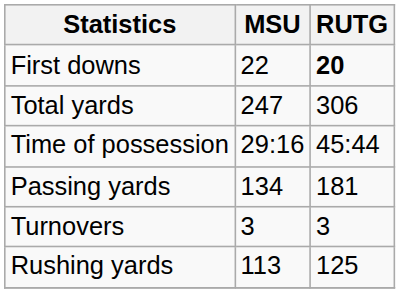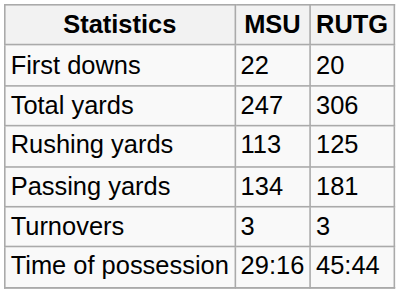(330, 65) bold -> (330, 65) normal
rows swapped: (92, 266) <-> (120, 145)
